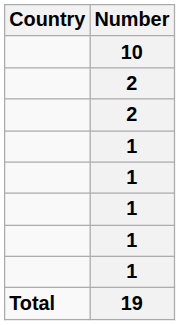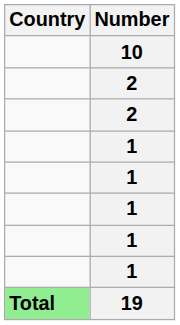(32, 303) no background -> (32, 303) lightgreen background
